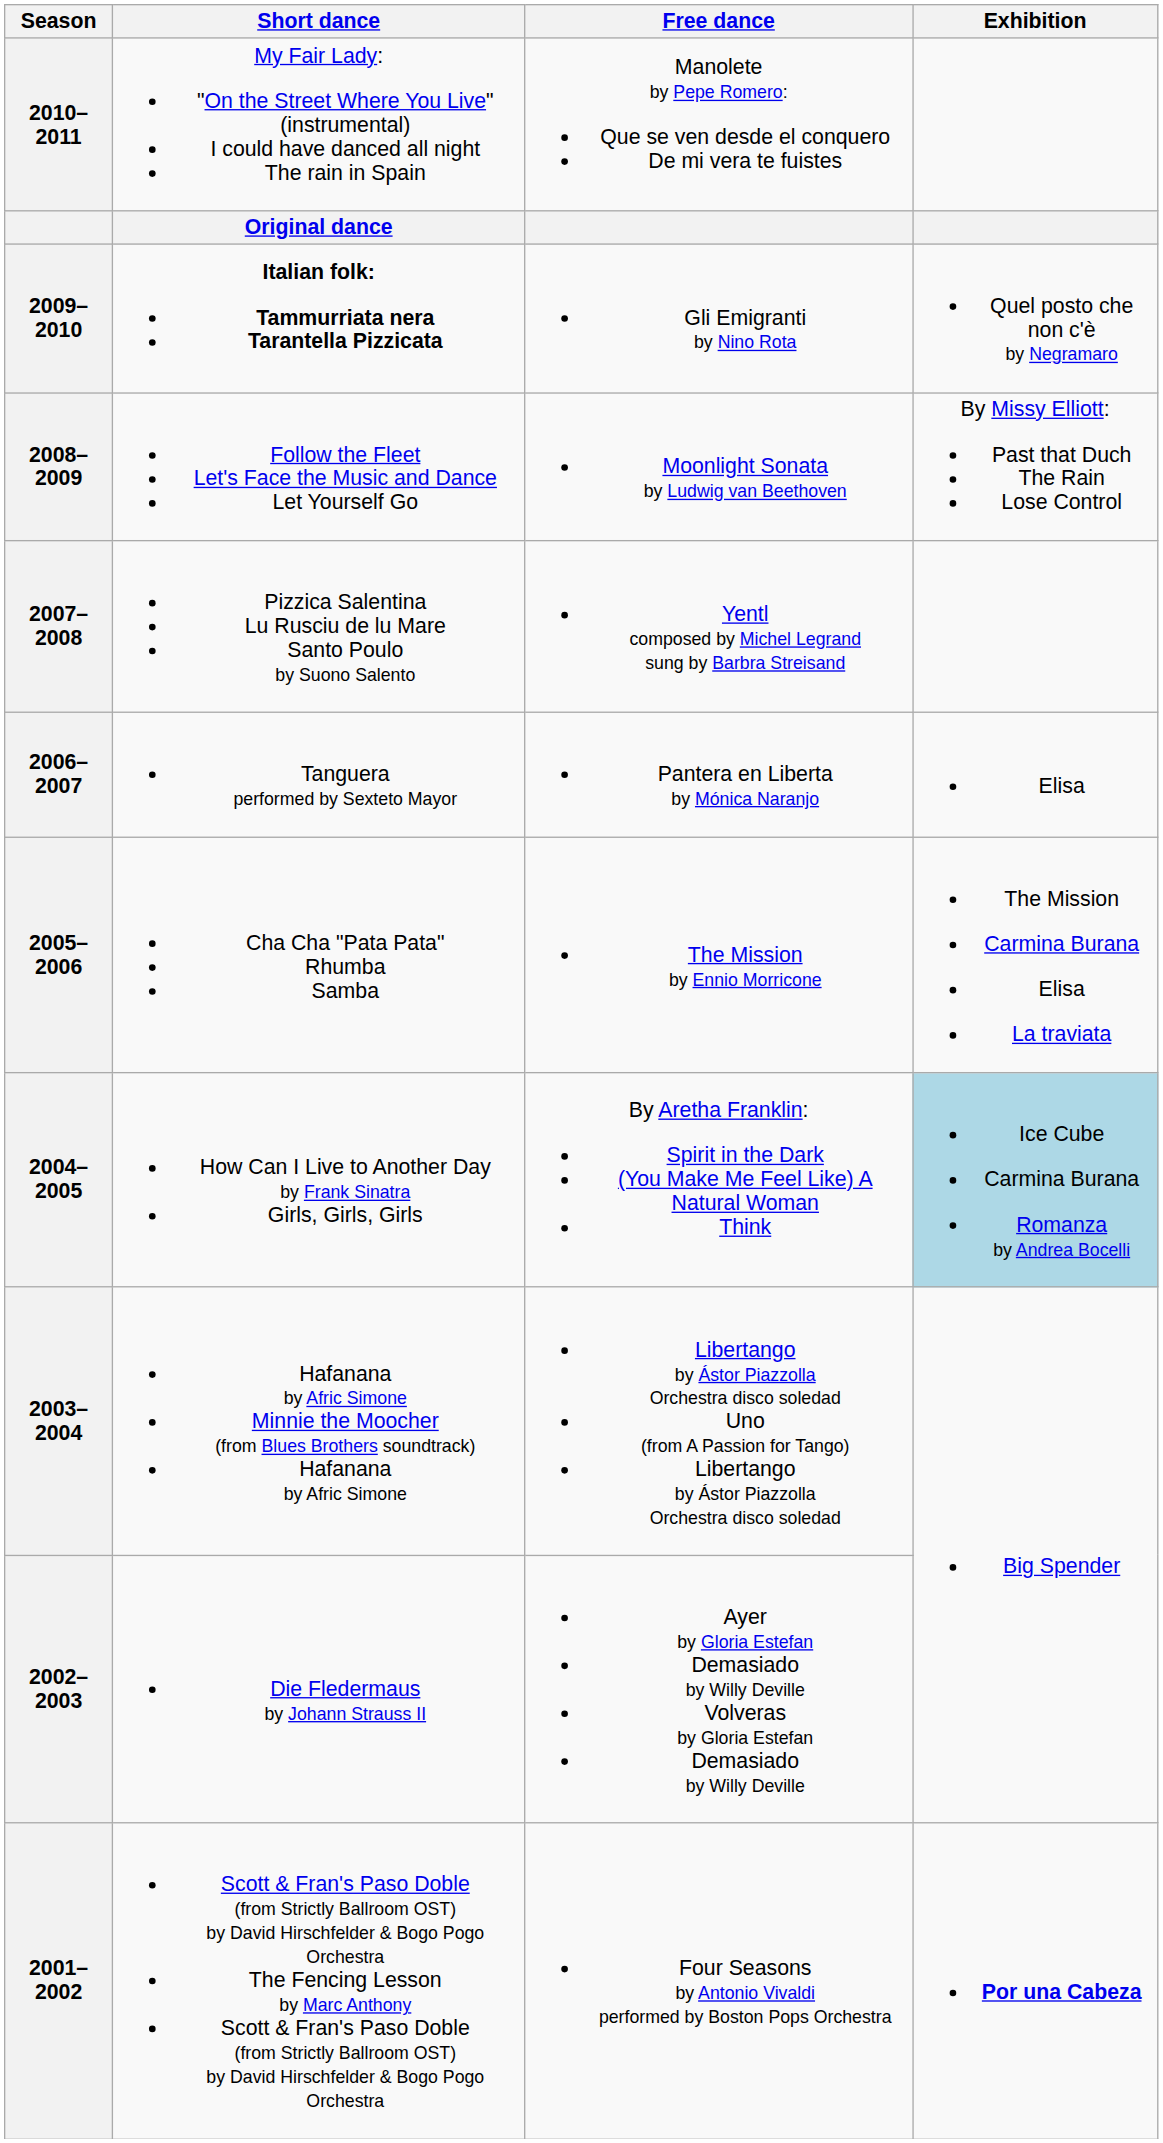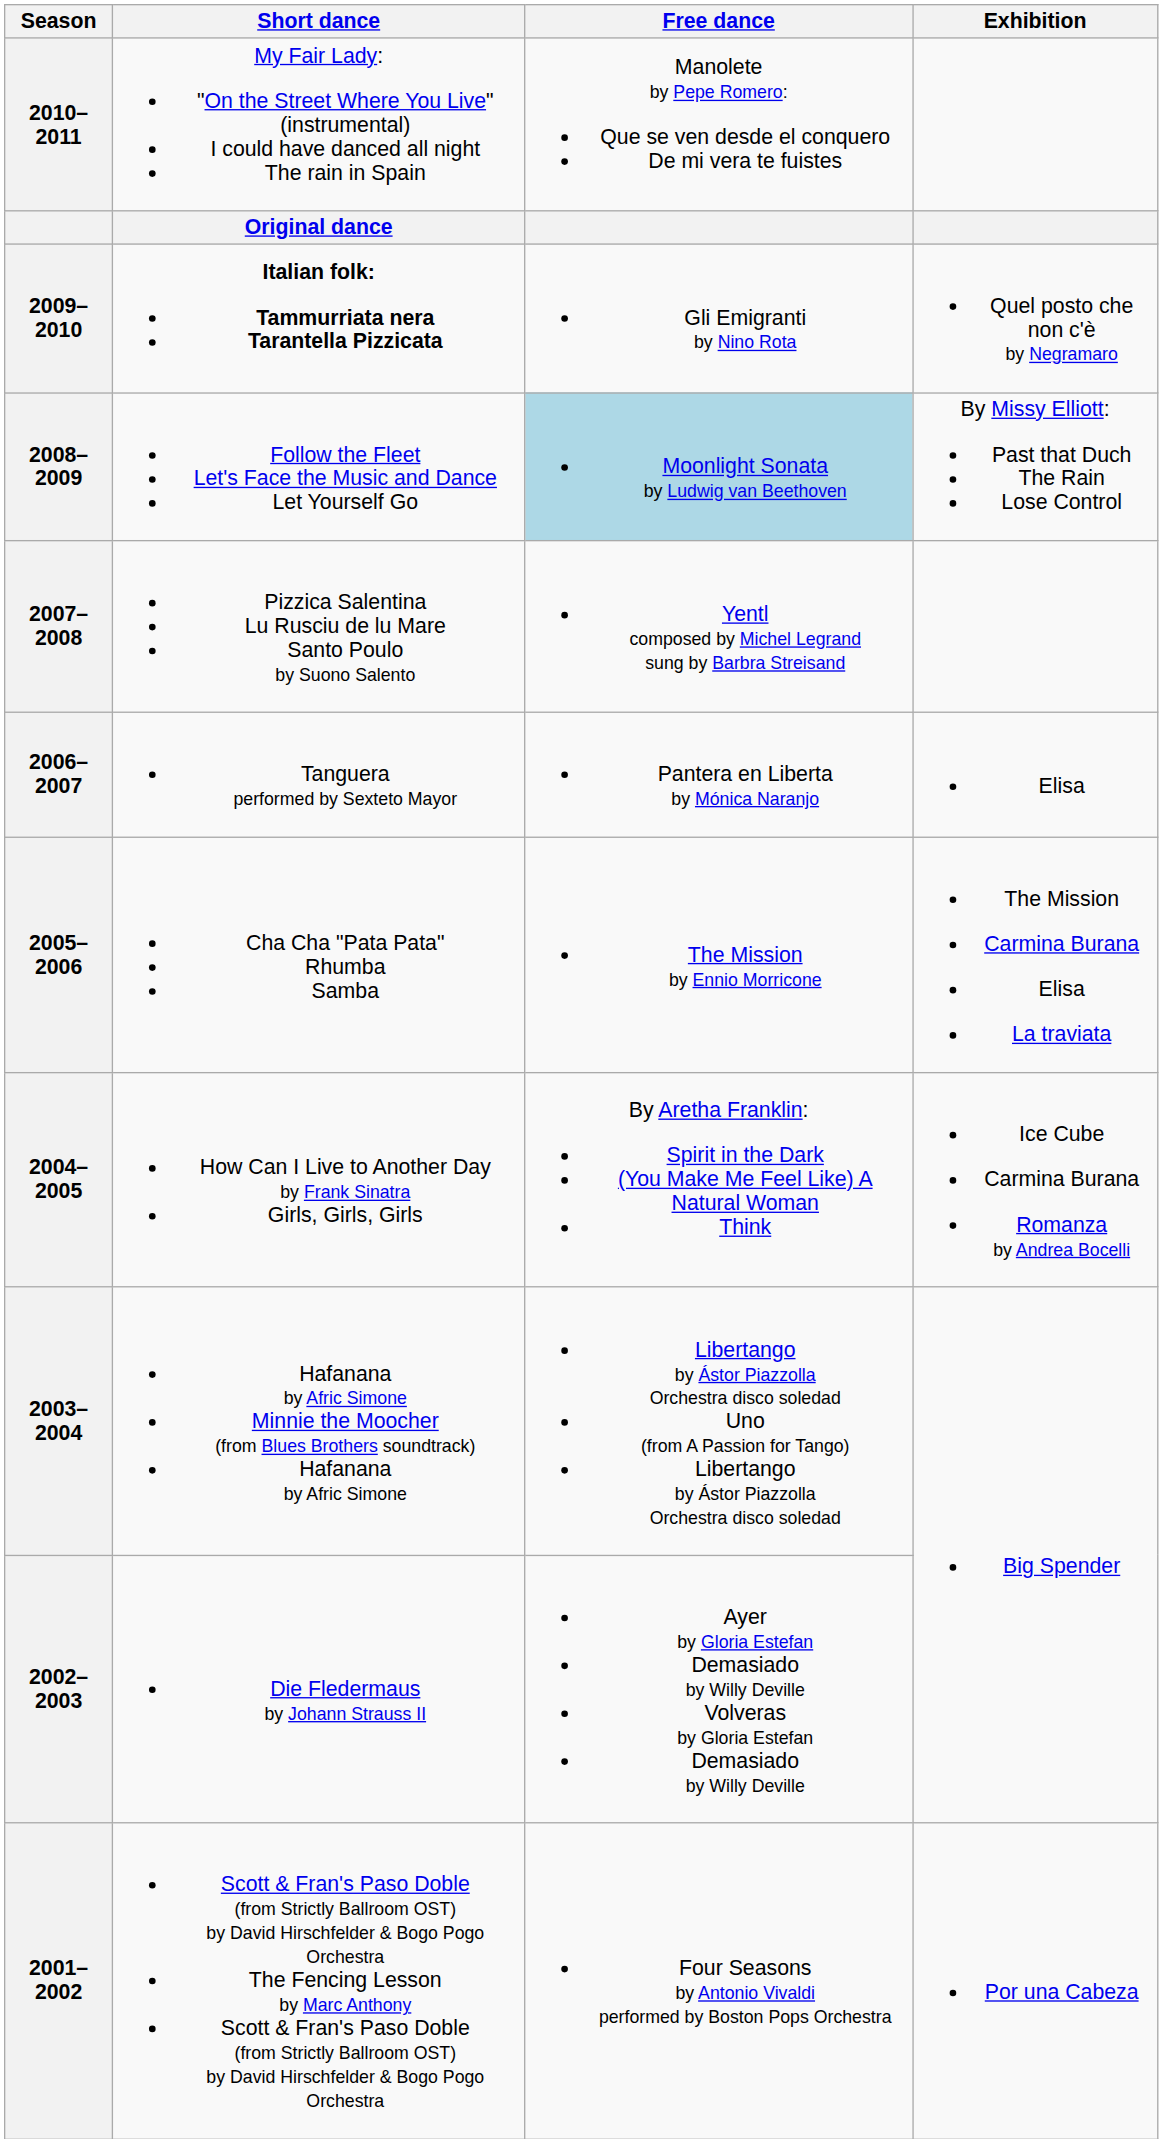(719, 478) no background -> (719, 478) lightblue background
(1035, 1192) lightblue background -> (1035, 1192) no background
(1035, 1993) bold -> (1035, 1993) normal
